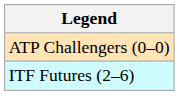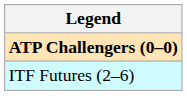(89, 46) normal -> (93, 46) bold
